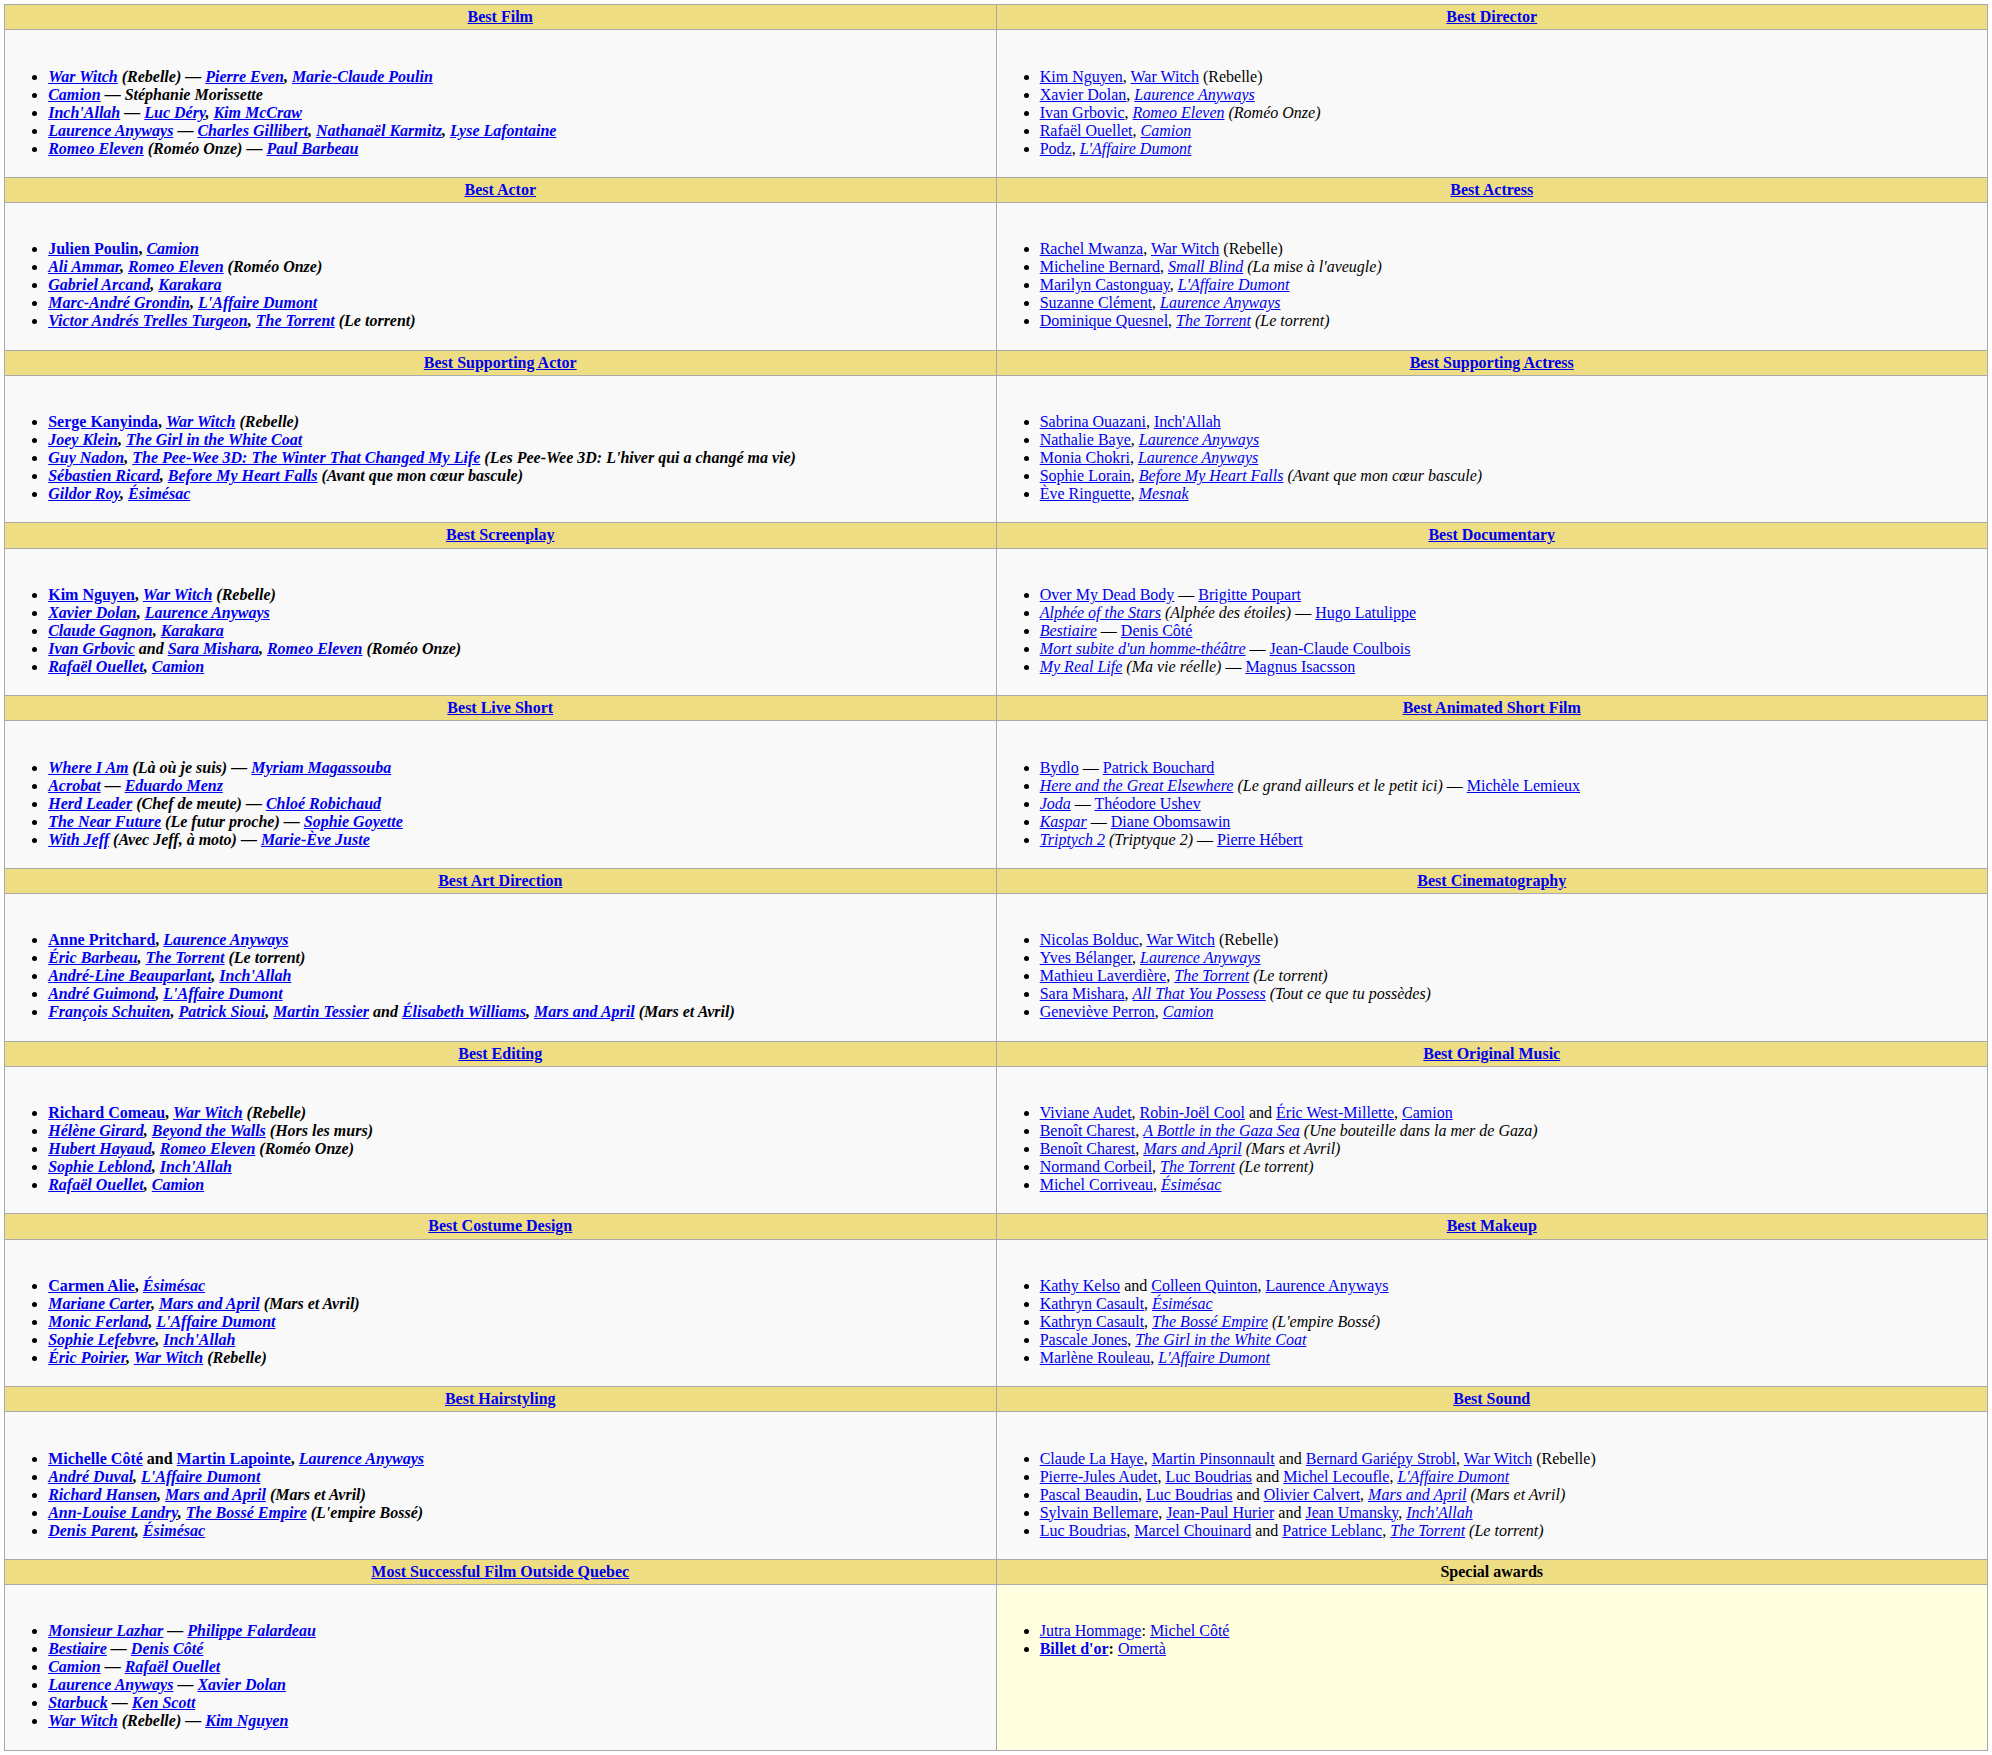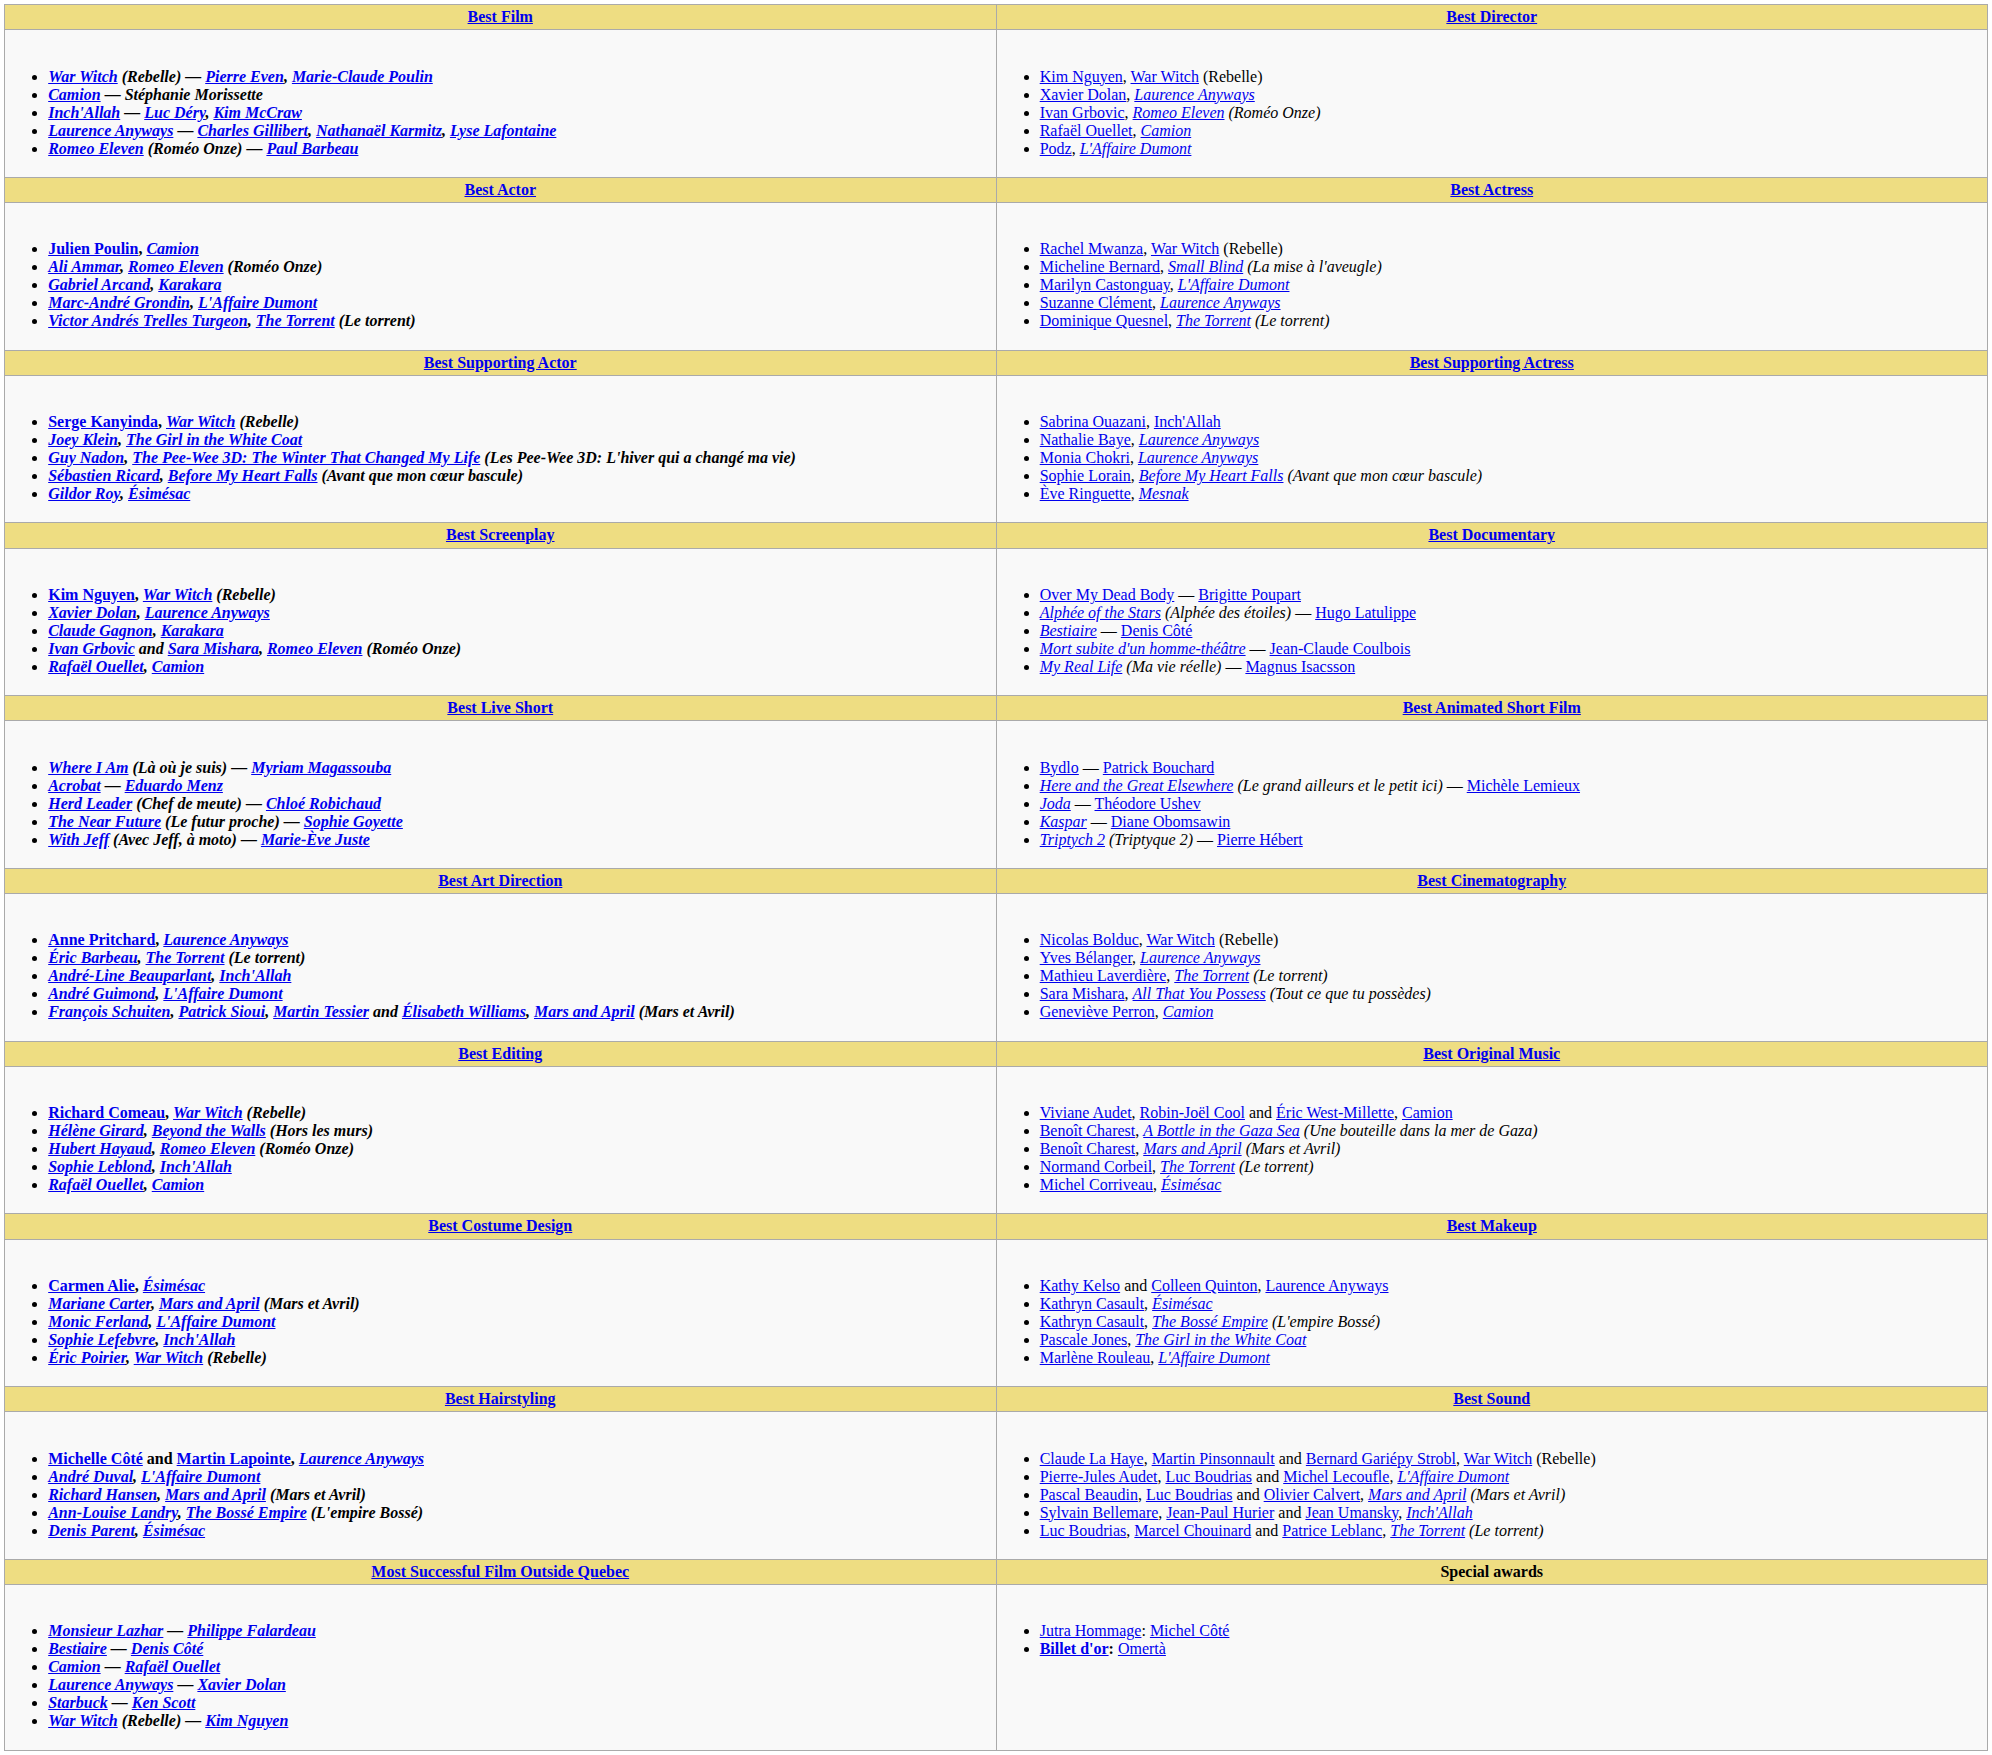(1492, 1640) lightyellow background -> (1492, 1640) no background
